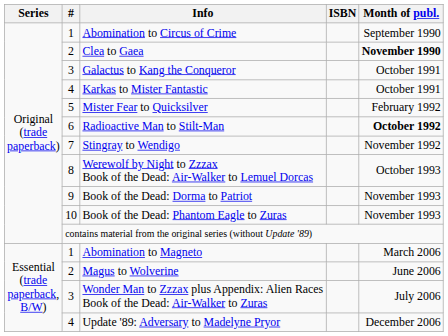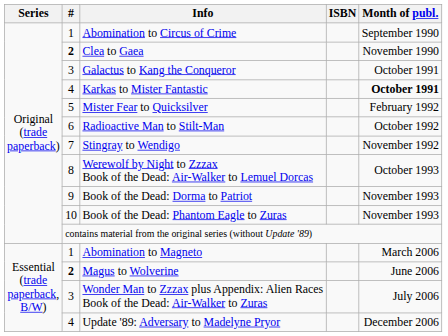(71, 51) normal -> (71, 51) bold
(401, 51) bold -> (401, 51) normal
(408, 88) normal -> (405, 88) bold
(407, 126) bold -> (407, 126) normal
(71, 271) normal -> (71, 271) bold
